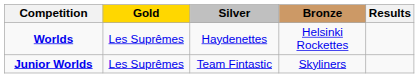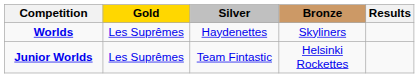(322, 38) Helsinki Rockettes -> (322, 32) Skyliners
(322, 63) Skyliners -> (322, 57) Helsinki Rockettes
